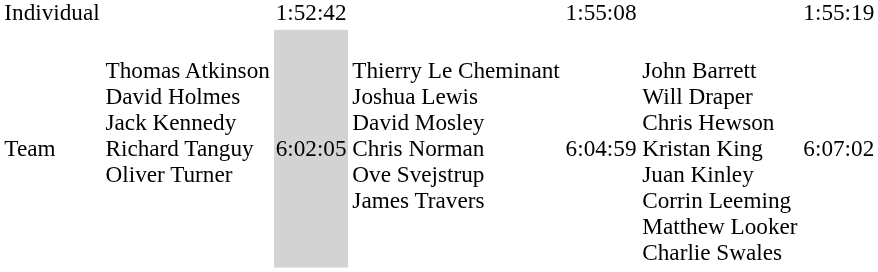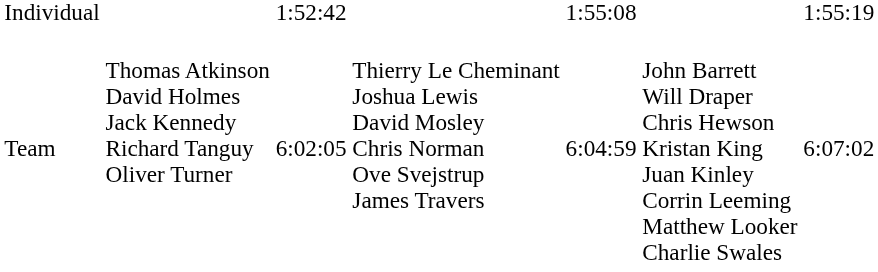(311, 148) lightgrey background -> (311, 148) no background
